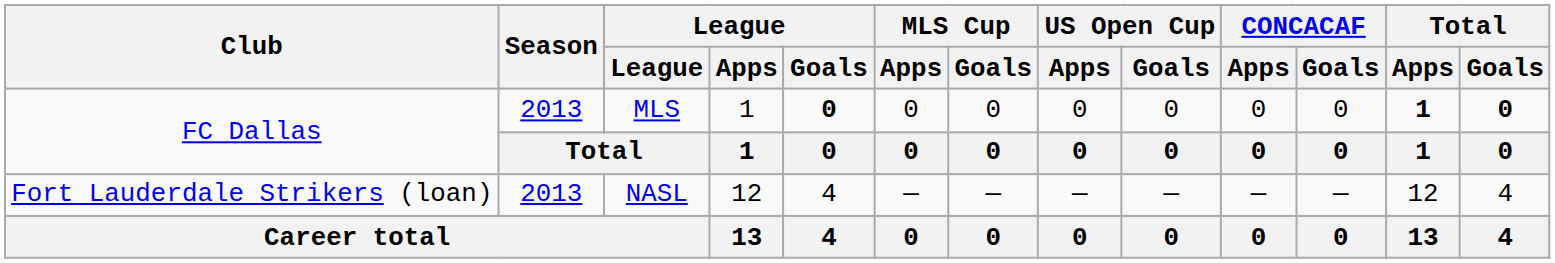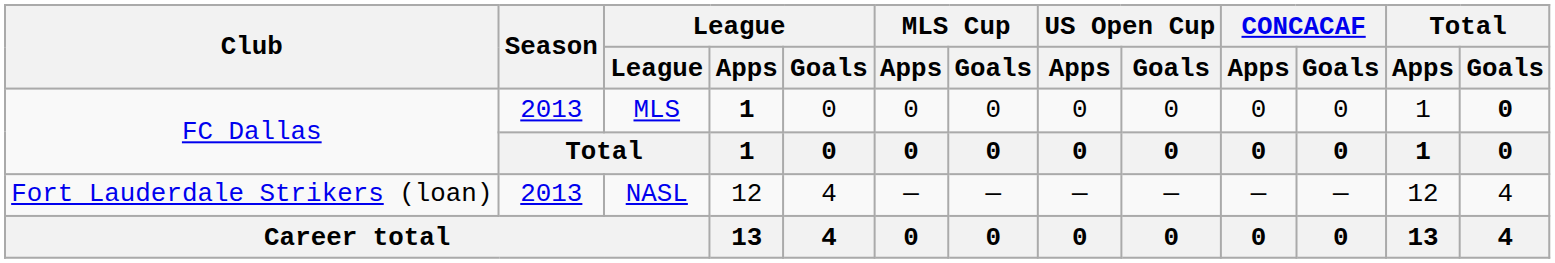(747, 110) normal -> (747, 110) bold
(829, 110) bold -> (829, 110) normal
(1423, 110) bold -> (1423, 110) normal
